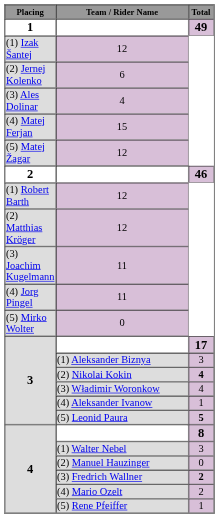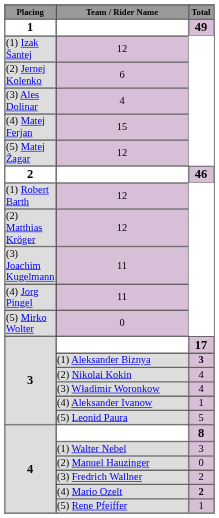(201, 360) normal -> (201, 360) bold
(201, 374) bold -> (201, 374) normal
(201, 417) bold -> (201, 417) normal
(201, 477) bold -> (201, 477) normal
(201, 491) normal -> (201, 491) bold
